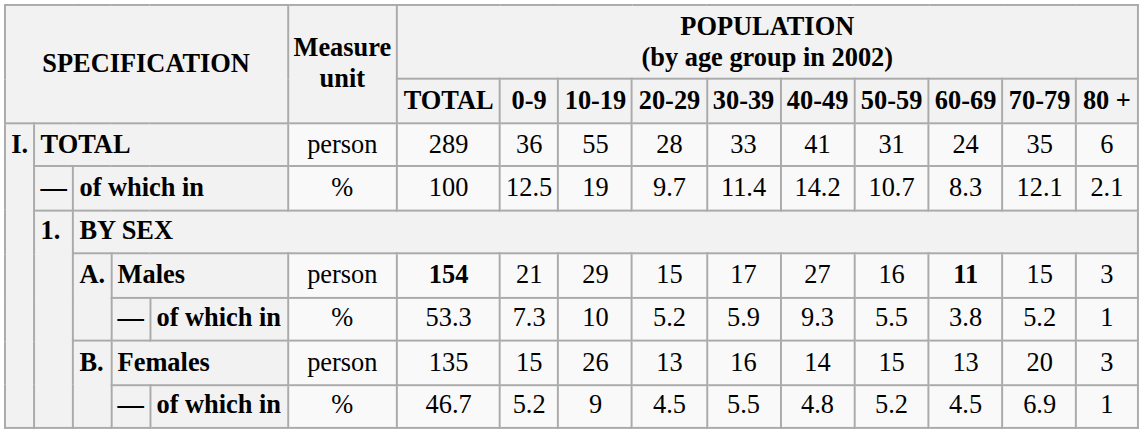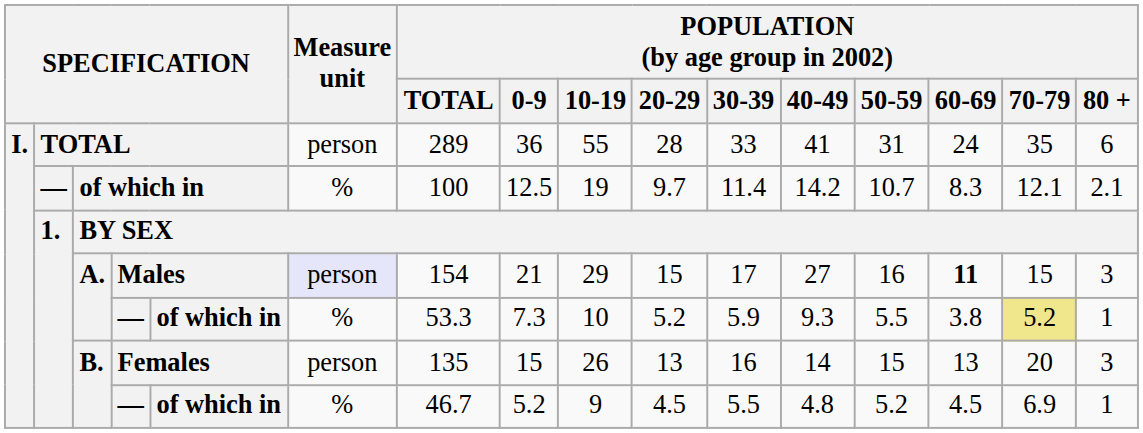(342, 274) no background -> (342, 274) lavender background
(449, 274) bold -> (449, 274) normal
(1040, 318) no background -> (1040, 318) khaki background
